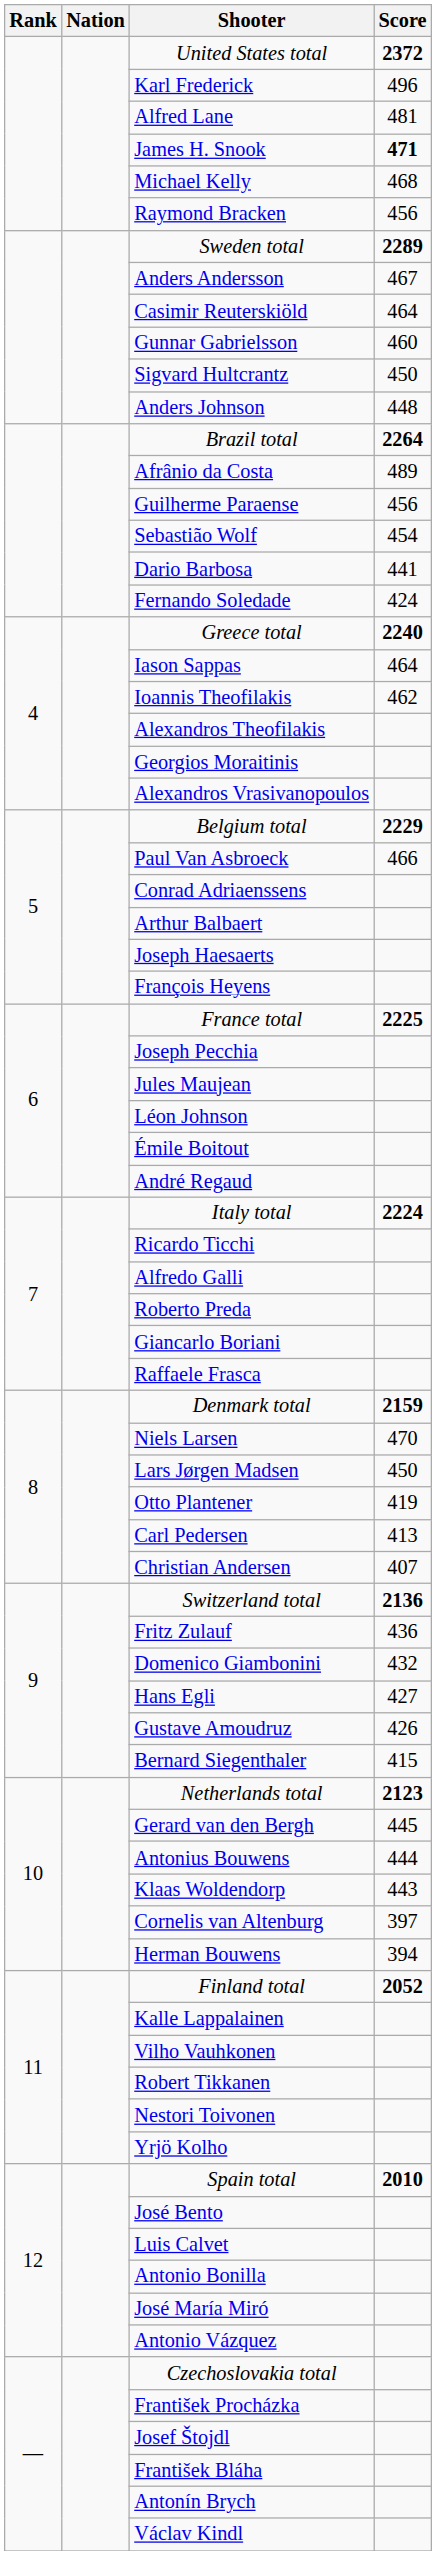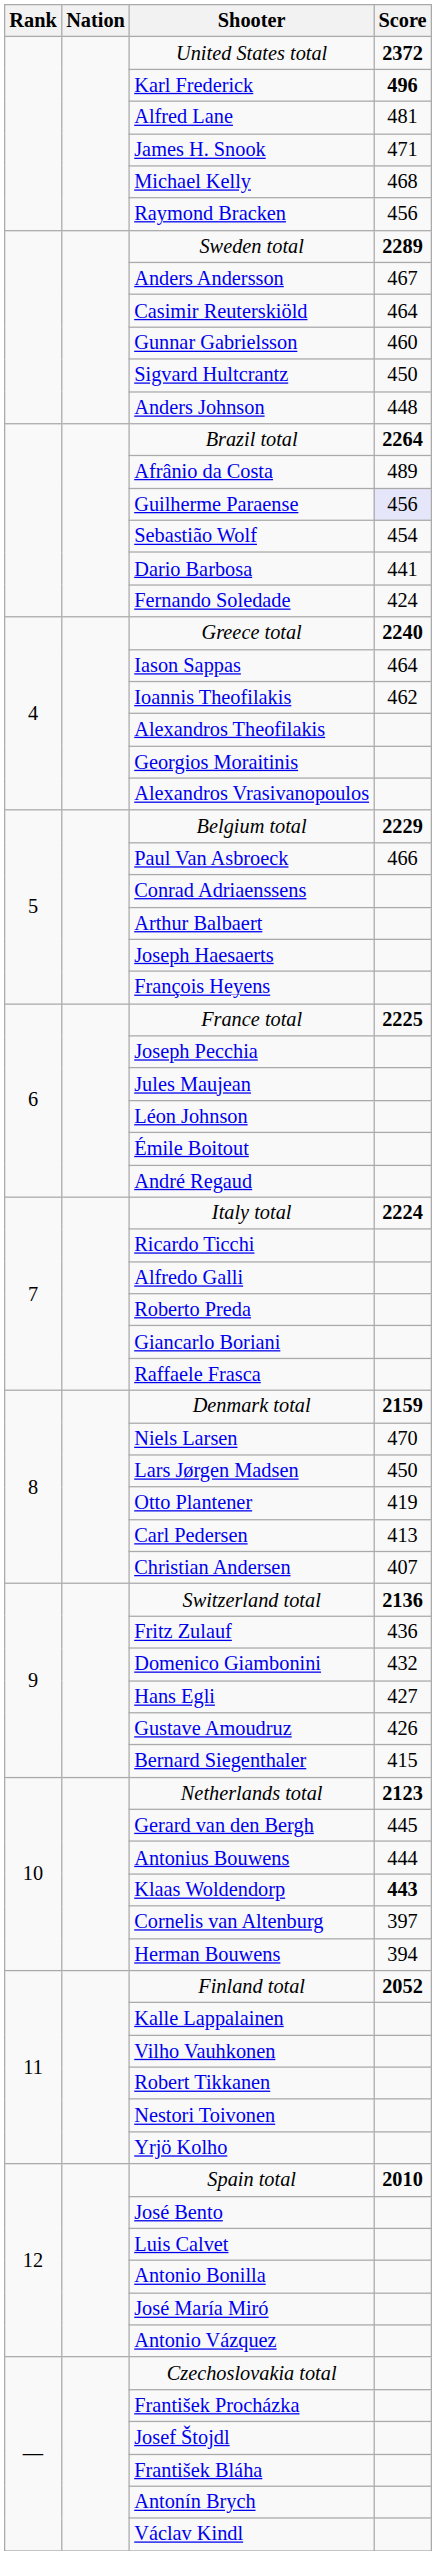(403, 85) normal -> (403, 85) bold
(403, 149) bold -> (403, 149) normal
(403, 504) no background -> (403, 504) lavender background
(403, 1889) normal -> (403, 1889) bold
